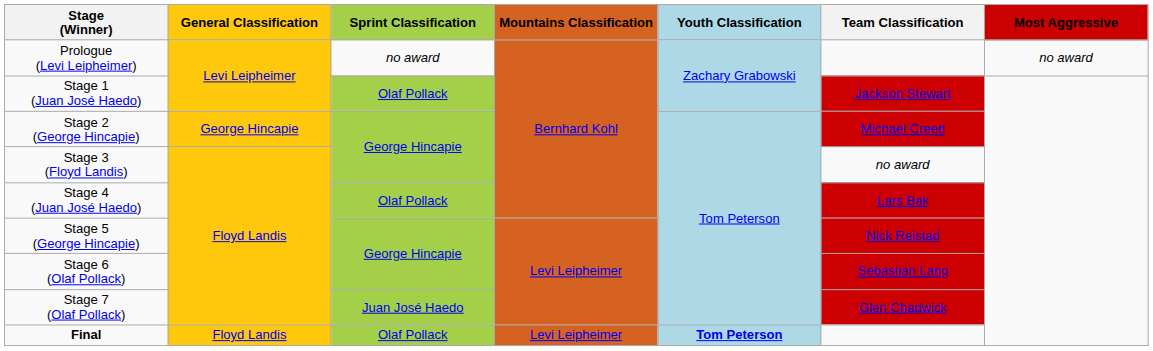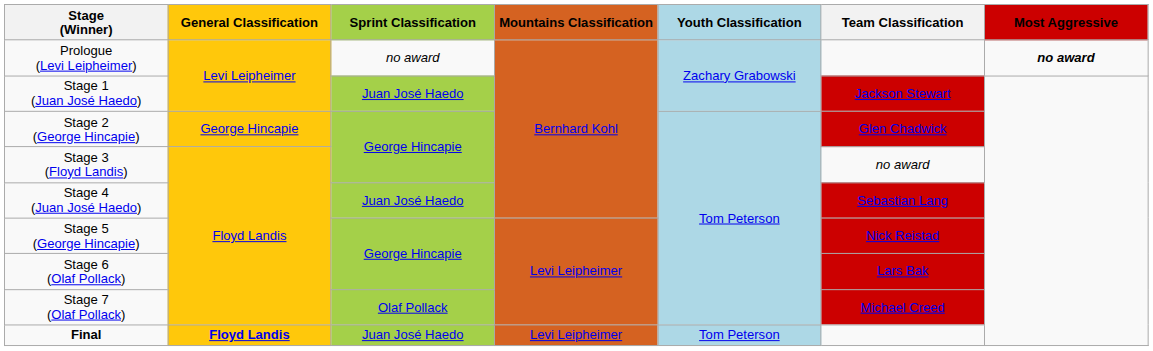(1066, 58) normal -> (1066, 58) bold
(413, 94) Olaf Pollack -> (413, 94) Juan José Haedo
(903, 129) Michael Creed -> (903, 129) Glen Chadwick
(413, 201) Olaf Pollack -> (413, 201) Juan José Haedo
(903, 201) Lars Bak -> (903, 201) Sebastian Lang
(903, 272) Sebastian Lang -> (903, 272) Lars Bak
(413, 307) Juan José Haedo -> (413, 307) Olaf Pollack
(903, 307) Glen Chadwick -> (903, 307) Michael Creed
(249, 336) normal -> (249, 336) bold
(413, 336) Olaf Pollack -> (413, 336) Juan José Haedo
(739, 336) bold -> (739, 336) normal
